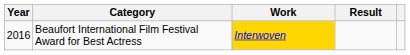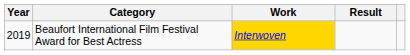(19, 35) 2016 -> (19, 35) 2019
